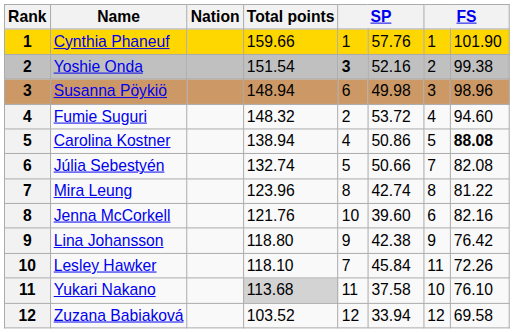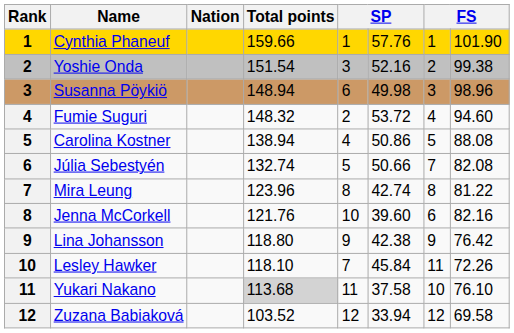(346, 66) bold -> (346, 66) normal
(473, 141) bold -> (473, 141) normal
